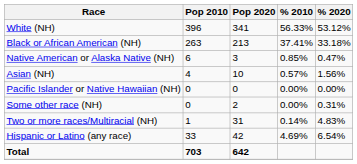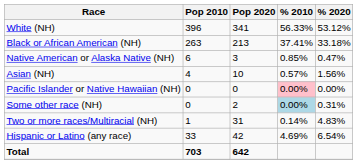(294, 89) no background -> (294, 89) pink background
(294, 105) no background -> (294, 105) lightblue background
